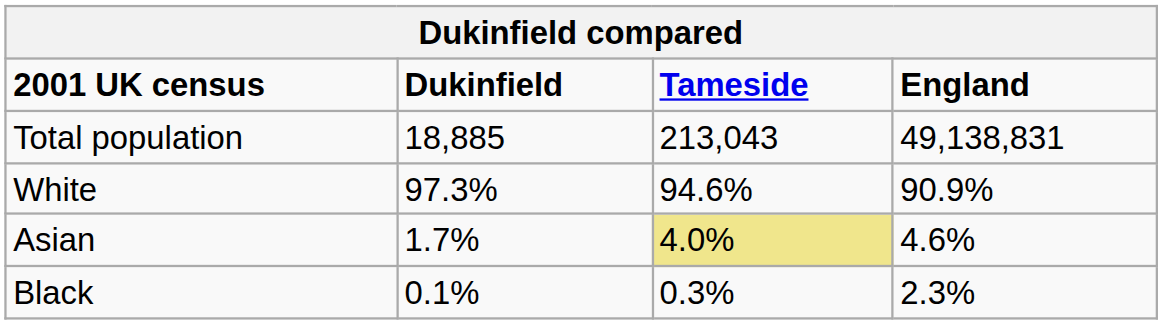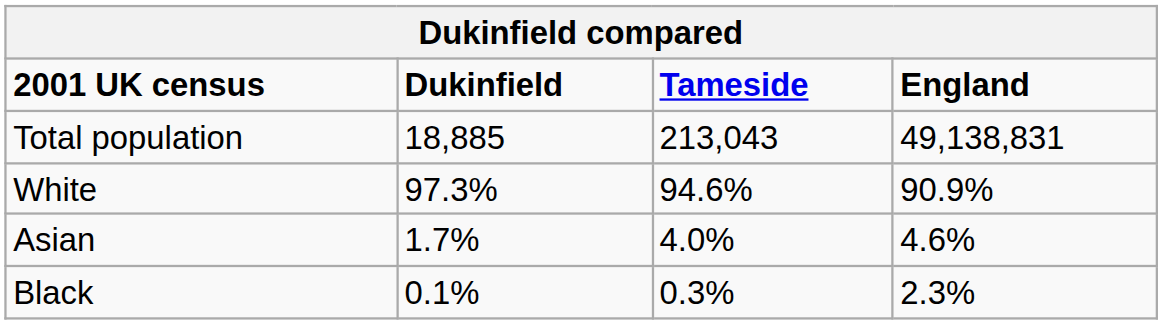(697, 240) khaki background -> (697, 240) no background
